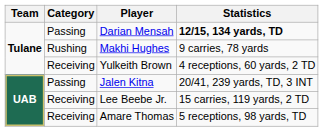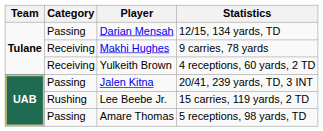(231, 31) bold -> (230, 31) normal
(67, 48) Rushing -> (71, 48) Receiving
(71, 100) Receiving -> (67, 100) Rushing
(71, 117) Receiving -> (66, 117) Passing
